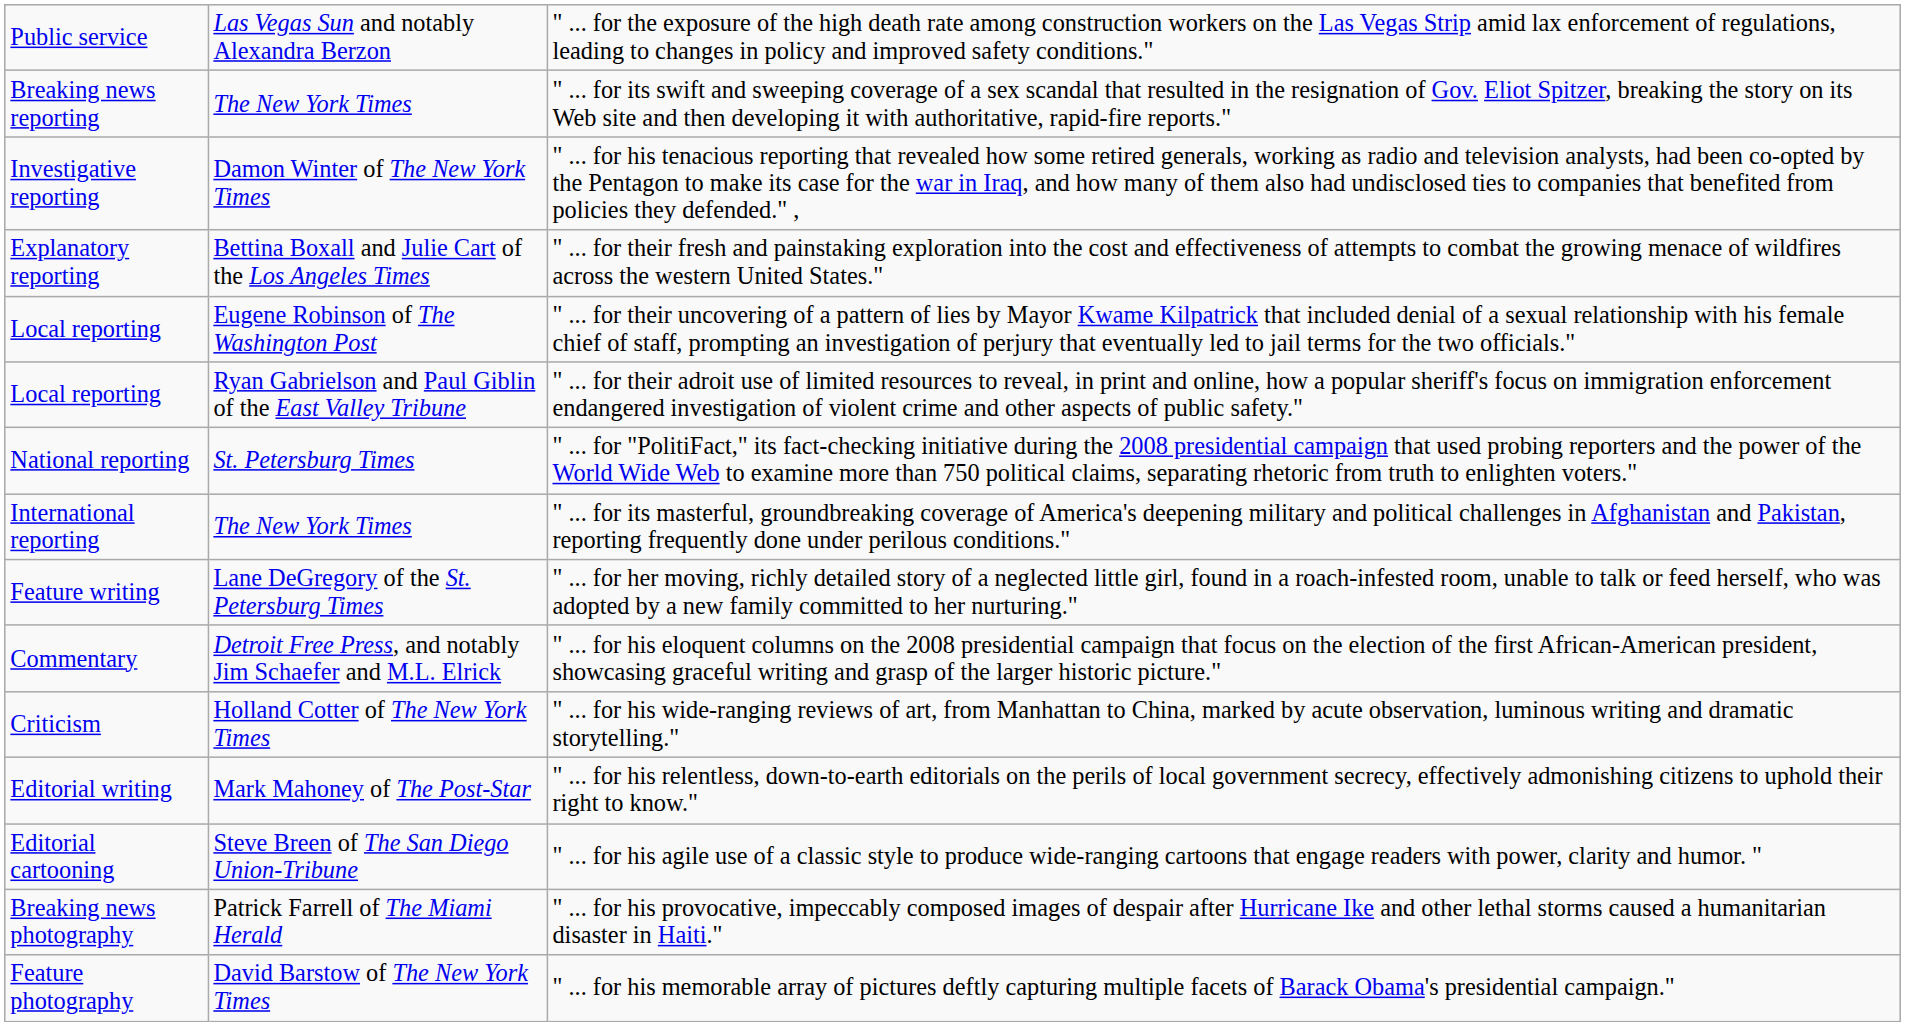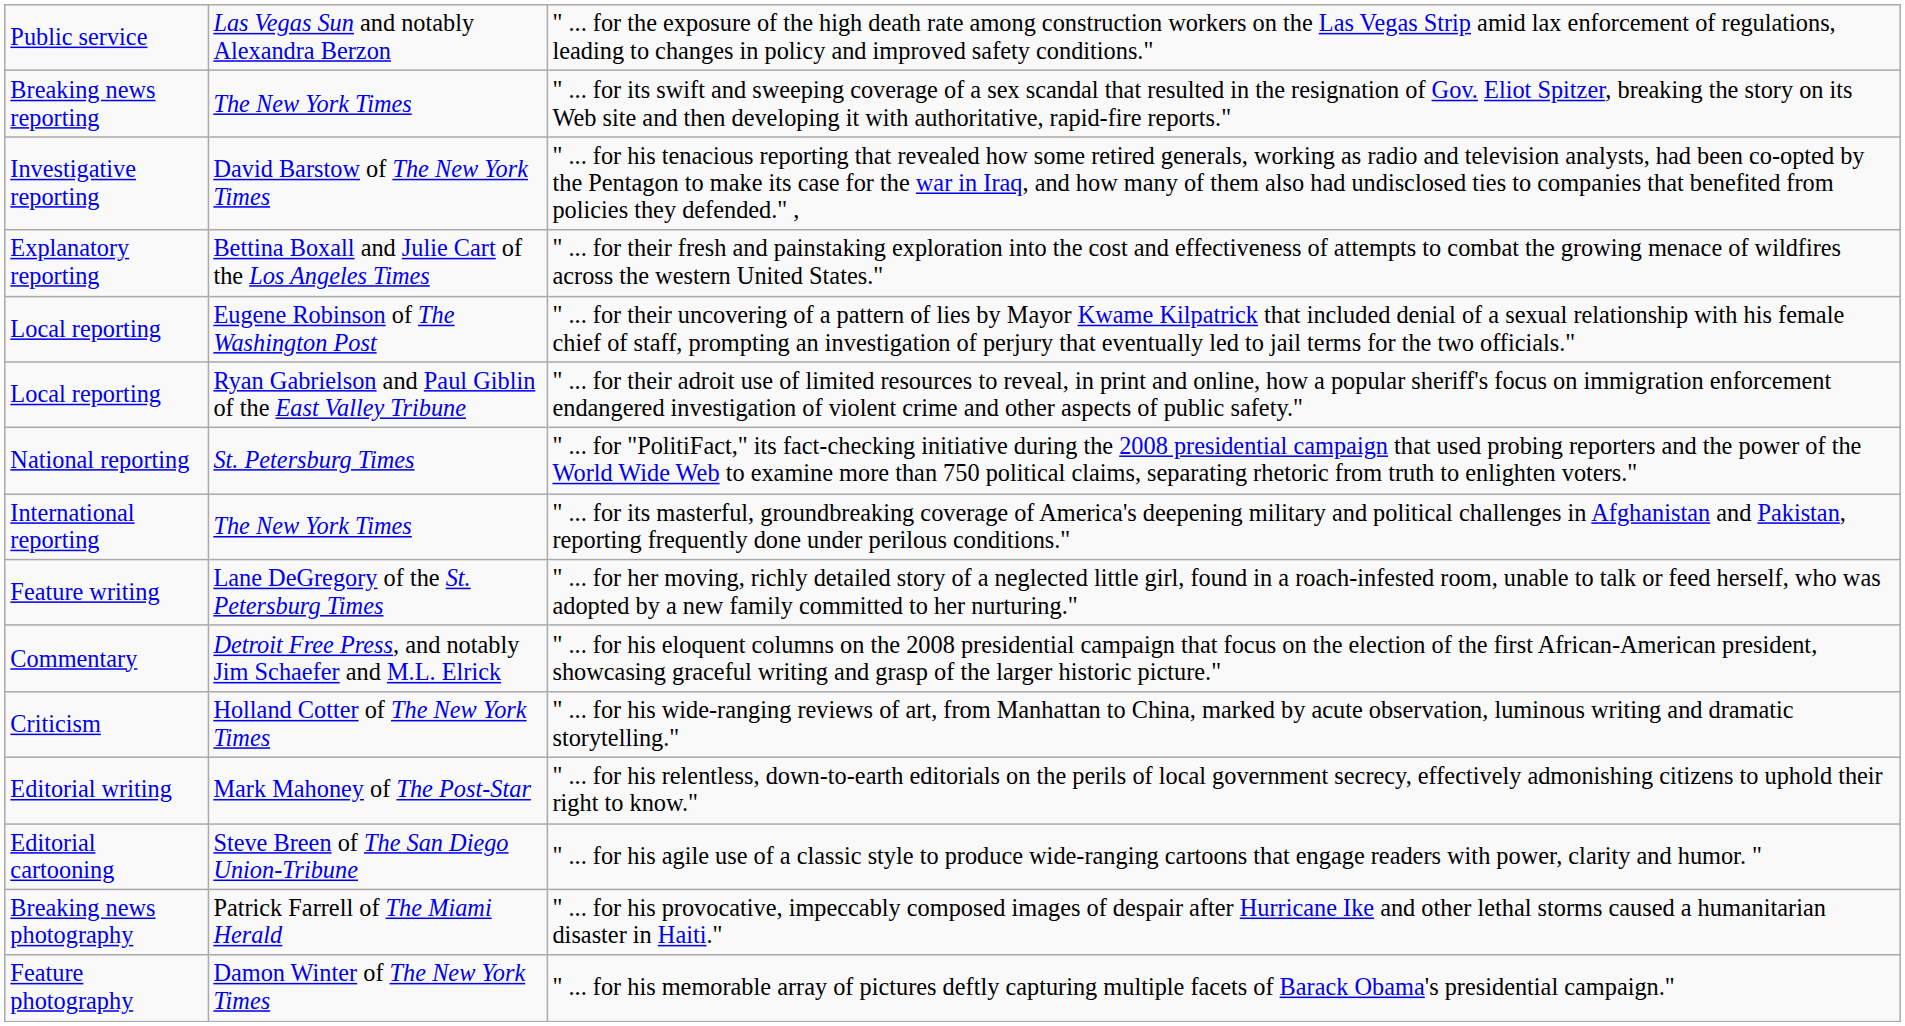(369, 183) Damon Winter of The New York Times -> (371, 183) David Barstow of The New York Times
(371, 987) David Barstow of The New York Times -> (369, 987) Damon Winter of The New York Times
